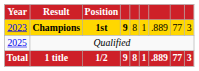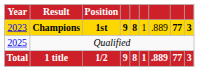(135, 27) normal -> (135, 27) bold
(177, 27) normal -> (177, 27) bold
(189, 27) normal -> (189, 27) bold
